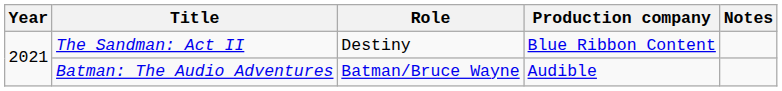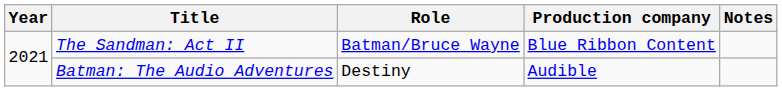(376, 45) Destiny -> (431, 45) Batman/Bruce Wayne
(431, 72) Batman/Bruce Wayne -> (376, 72) Destiny
